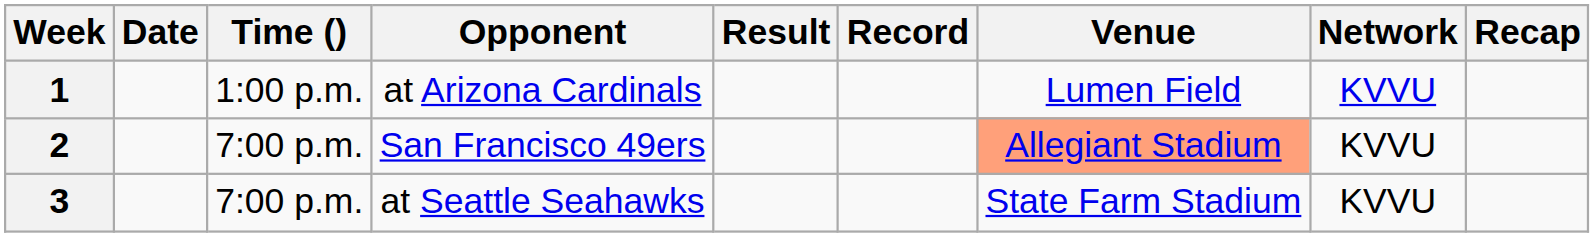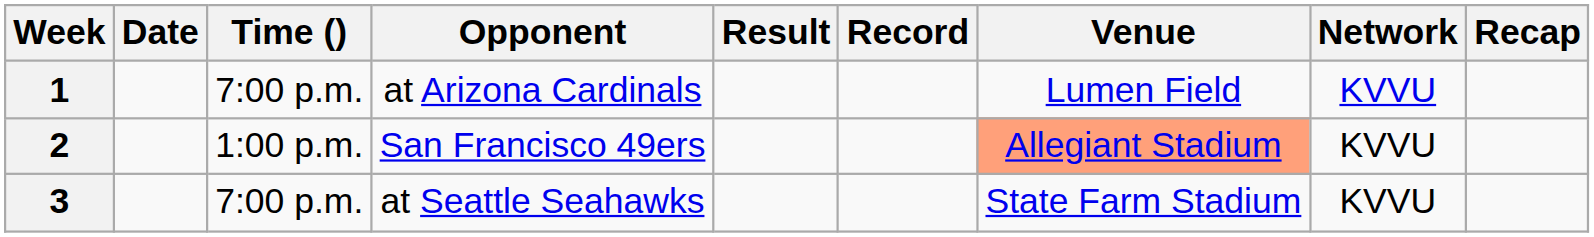(289, 88) 1:00 p.m. -> (289, 88) 7:00 p.m.
(289, 145) 7:00 p.m. -> (289, 145) 1:00 p.m.
